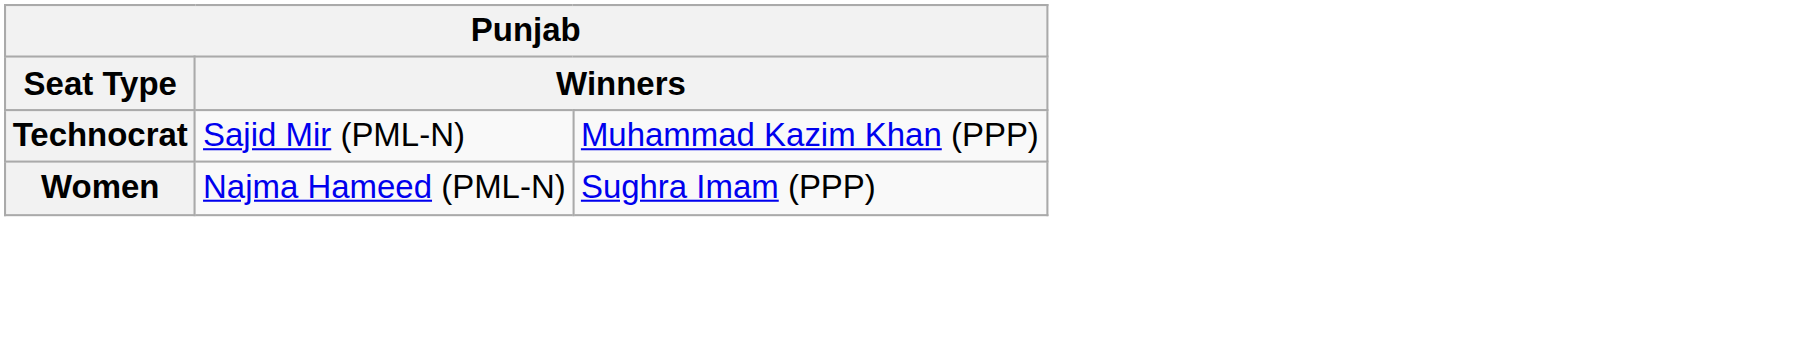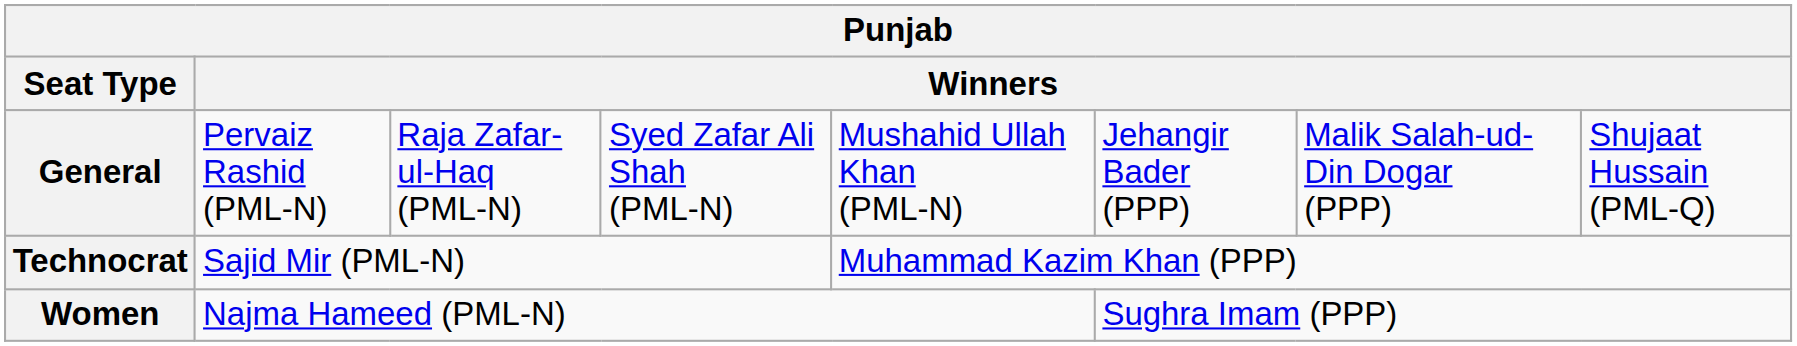+ row: (100, 172)
